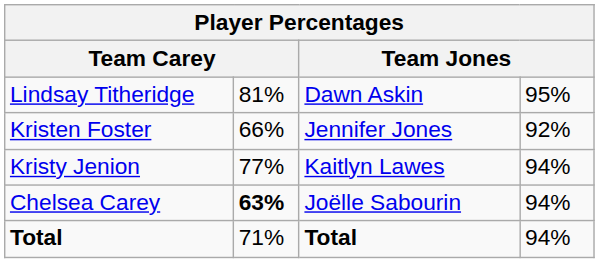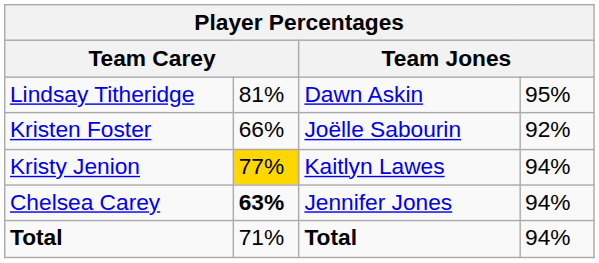(378, 130) Jennifer Jones -> (383, 130) Joëlle Sabourin
(261, 166) no background -> (261, 166) gold background
(383, 202) Joëlle Sabourin -> (378, 202) Jennifer Jones
